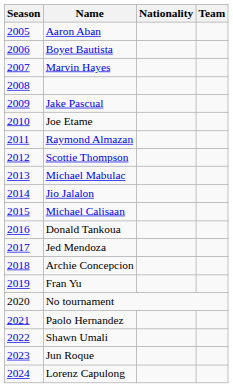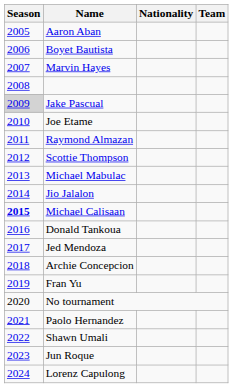(18, 103) no background -> (18, 103) lightgrey background
(18, 211) normal -> (18, 211) bold
